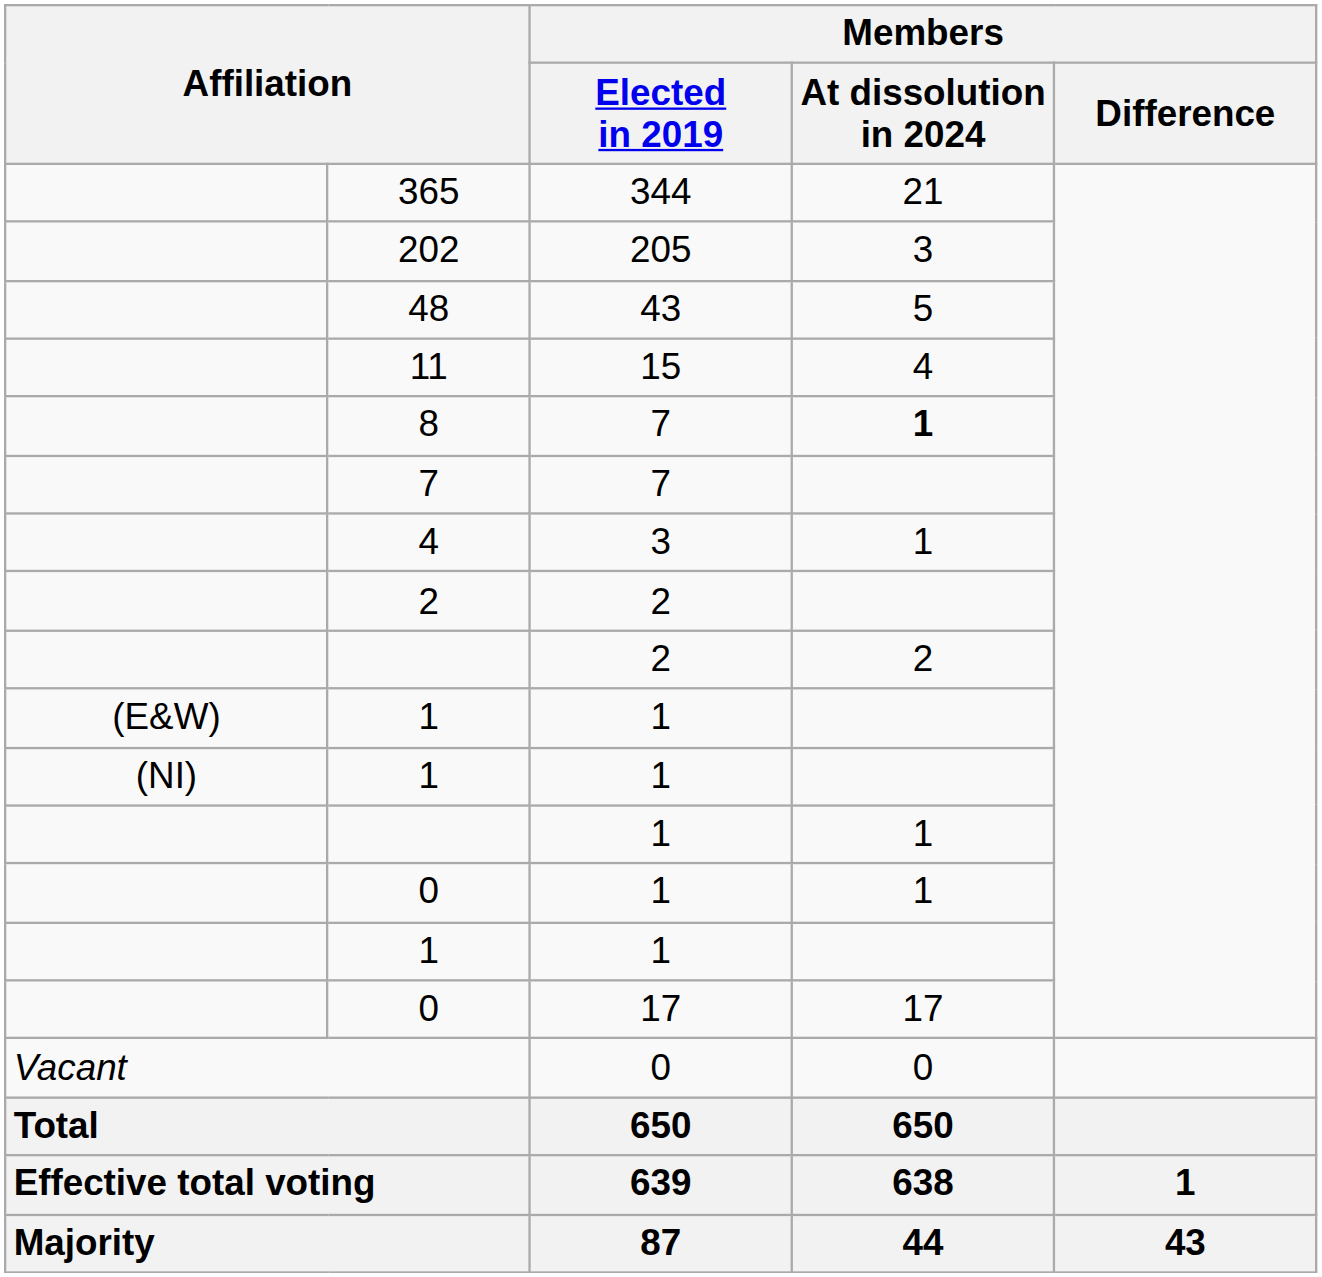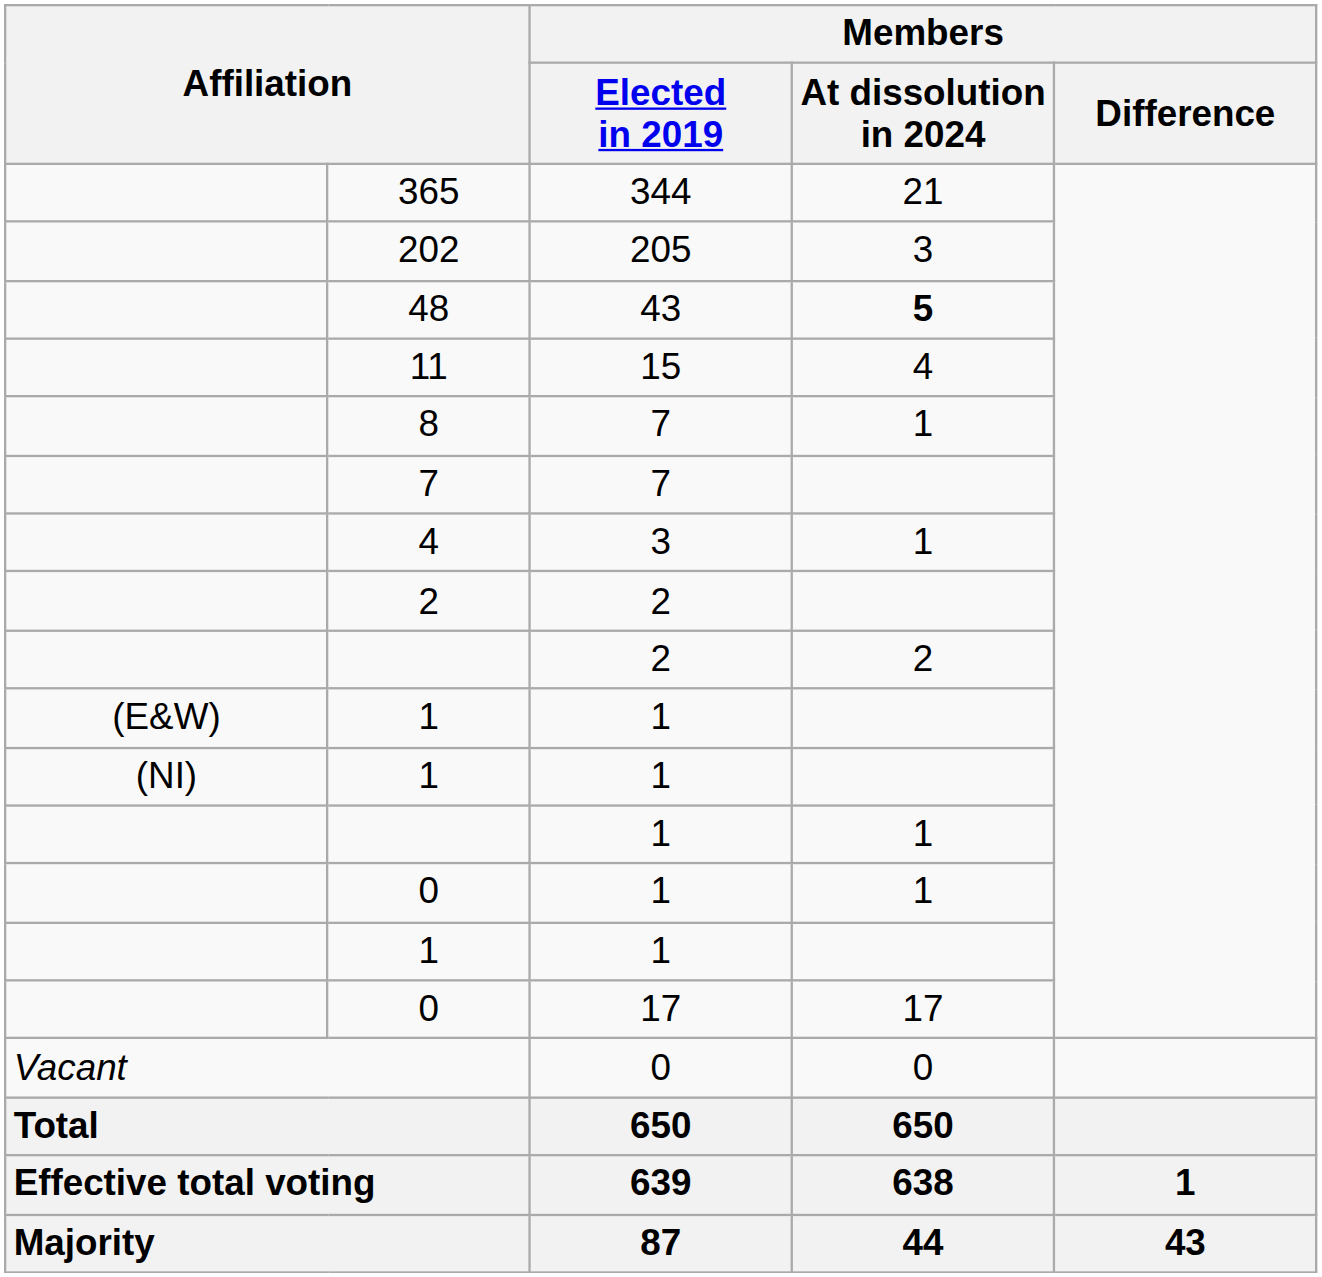(923, 308) normal -> (923, 308) bold
(923, 425) bold -> (923, 425) normal
